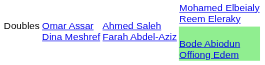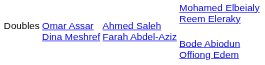(210, 49) lightgreen background -> (210, 49) no background
